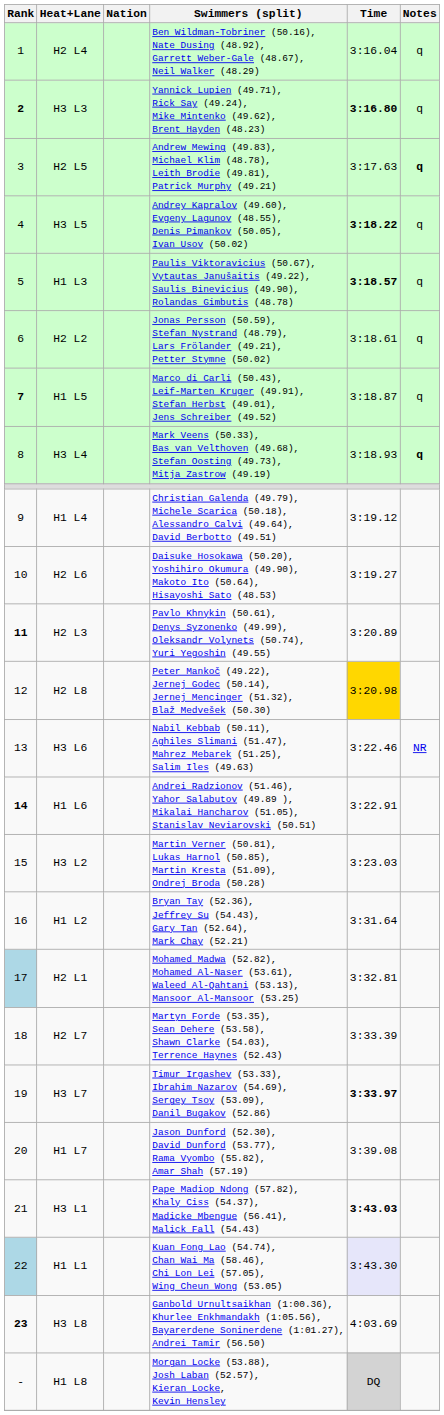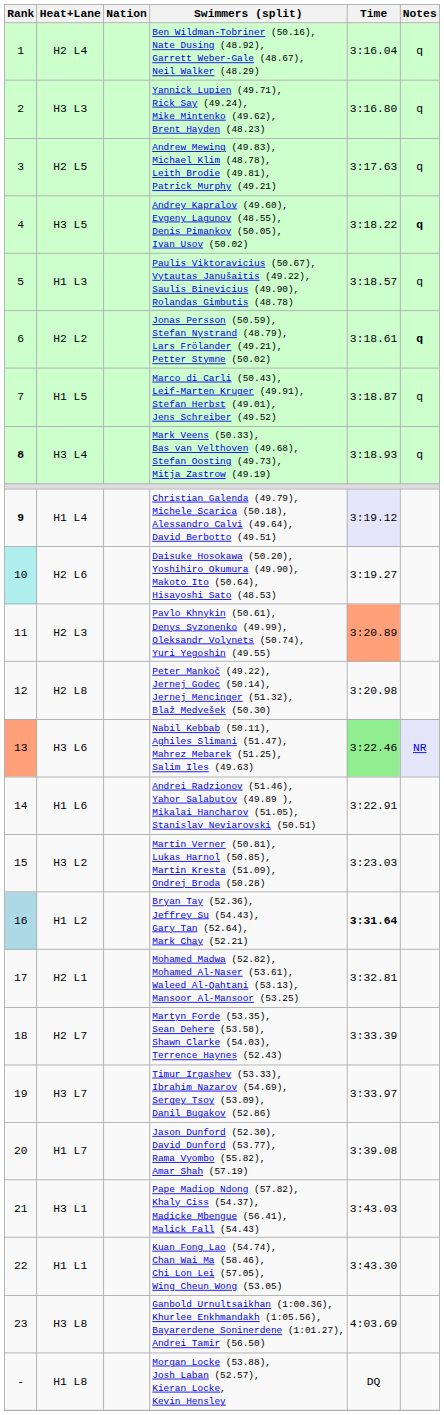(21, 109) bold -> (21, 109) normal
(374, 109) bold -> (374, 109) normal
(420, 167) bold -> (420, 167) normal
(374, 224) bold -> (374, 224) normal
(420, 224) normal -> (420, 224) bold
(374, 282) bold -> (374, 282) normal
(420, 340) normal -> (420, 340) bold
(21, 397) bold -> (21, 397) normal
(21, 455) normal -> (21, 455) bold
(420, 455) bold -> (420, 455) normal
(21, 518) normal -> (21, 518) bold
(374, 518) no background -> (374, 518) lavender background
(21, 575) no background -> (21, 575) paleturquoise background
(21, 633) bold -> (21, 633) normal
(374, 633) no background -> (374, 633) lightsalmon background
(374, 690) gold background -> (374, 690) no background
(21, 748) no background -> (21, 748) lightsalmon background
(374, 748) no background -> (374, 748) lightgreen background
(420, 748) no background -> (420, 748) lavender background
(21, 806) bold -> (21, 806) normal
(21, 921) no background -> (21, 921) lightblue background
(374, 921) normal -> (374, 921) bold
(21, 978) lightblue background -> (21, 978) no background
(374, 1094) bold -> (374, 1094) normal
(374, 1209) bold -> (374, 1209) normal
(21, 1266) lightblue background -> (21, 1266) no background
(374, 1266) lavender background -> (374, 1266) no background
(21, 1324) bold -> (21, 1324) normal
(374, 1381) lightgrey background -> (374, 1381) no background
